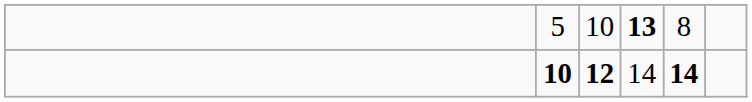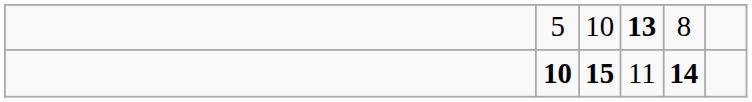(600, 73) 12 -> (600, 73) 15
(642, 73) 14 -> (642, 73) 11
